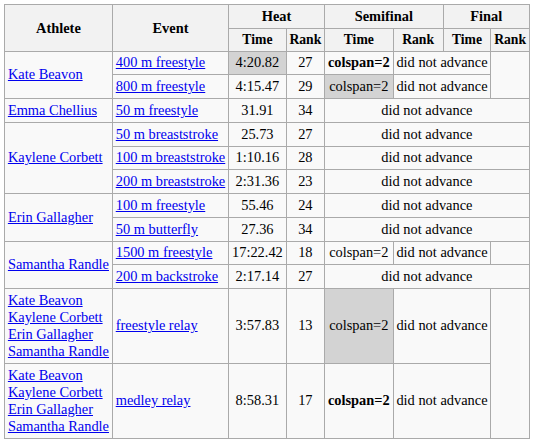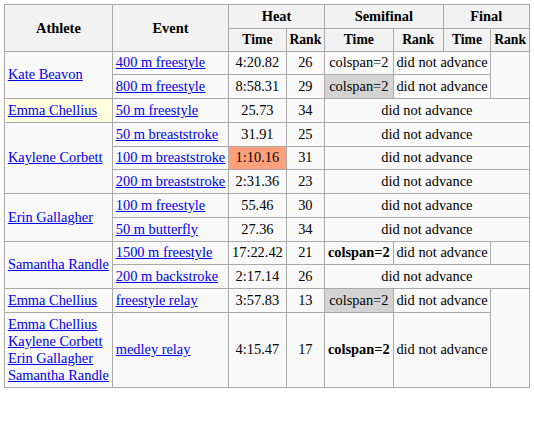(257, 62) lightgrey background -> (257, 62) no background
(305, 62) 27 -> (305, 62) 26
(359, 62) bold -> (359, 62) normal
(257, 86) 4:15.47 -> (257, 86) 8:58.31
(52, 110) no background -> (52, 110) lightyellow background
(257, 110) 31.91 -> (257, 110) 25.73
(257, 134) 25.73 -> (257, 134) 31.91
(305, 134) 27 -> (305, 134) 25
(257, 157) no background -> (257, 157) lightsalmon background
(305, 157) 28 -> (305, 157) 31
(305, 205) 24 -> (305, 205) 30
(305, 252) 18 -> (305, 252) 21
(359, 252) normal -> (359, 252) bold
(305, 276) 27 -> (305, 276) 26
(58, 325) Kate Beavon Kaylene Corbett Erin Gallagher Samantha Randle -> (52, 300) Emma Chellius
(58, 400) Kate Beavon Kaylene Corbett Erin Gallagher Samantha Randle -> (58, 349) Emma Chellius Kaylene Corbett Erin Gallagher Samantha Randle
(257, 400) 8:58.31 -> (257, 349) 4:15.47
